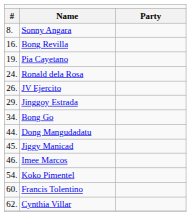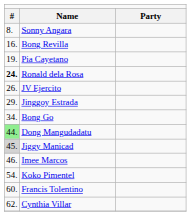(12, 74) normal -> (12, 74) bold
(12, 132) no background -> (12, 132) lightgreen background
(12, 146) no background -> (12, 146) lightgrey background
